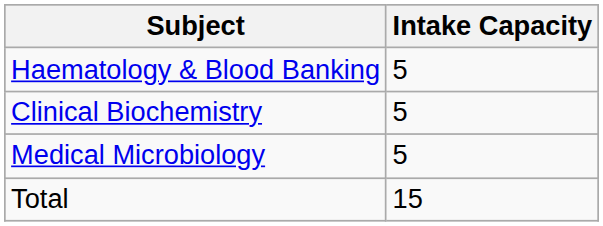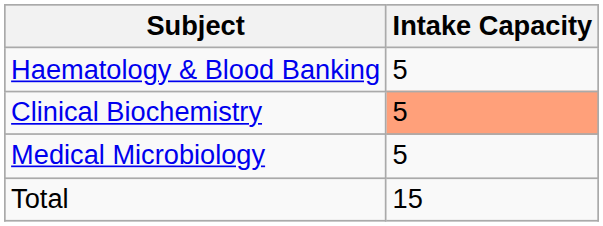(400, 112) no background -> (400, 112) lightsalmon background
